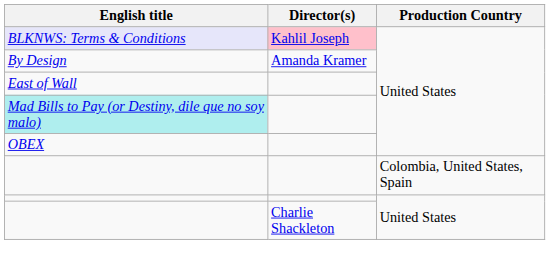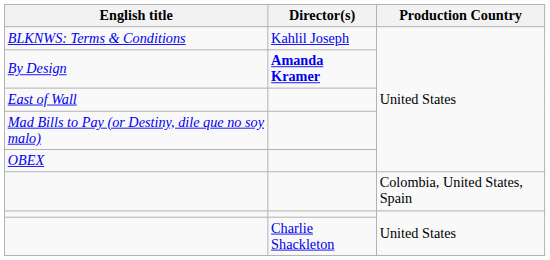(97, 38) lavender background -> (97, 38) no background
(310, 38) pink background -> (310, 38) no background
(319, 60) normal -> (297, 68) bold
(136, 114) paleturquoise background -> (136, 130) no background
